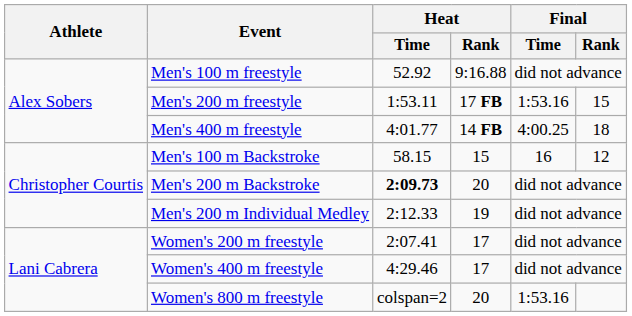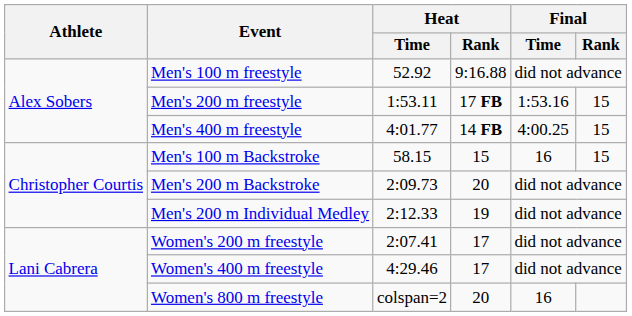(601, 129) 18 -> (601, 129) 15
(601, 157) 12 -> (601, 157) 15
(412, 185) bold -> (412, 185) normal
(543, 297) 1:53.16 -> (543, 297) 16
